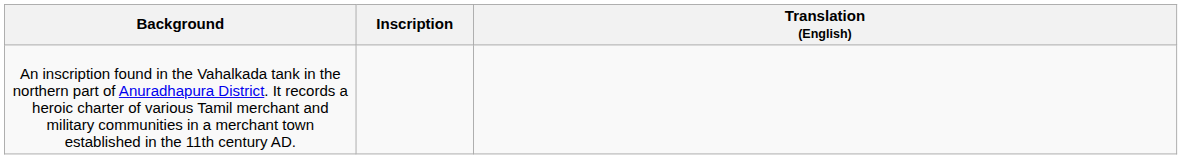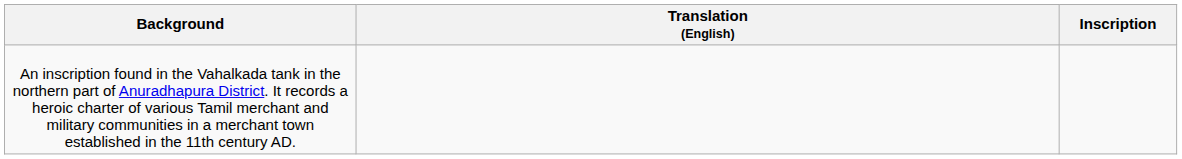columns swapped: (825, 24) <-> (415, 24)
